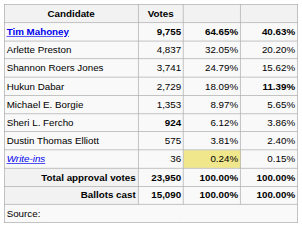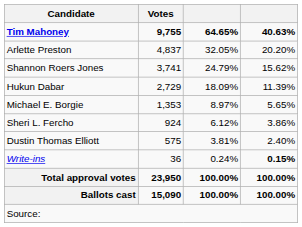(279, 87) bold -> (279, 87) normal
(173, 123) bold -> (173, 123) normal
(224, 159) khaki background -> (224, 159) no background
(281, 159) normal -> (281, 159) bold
